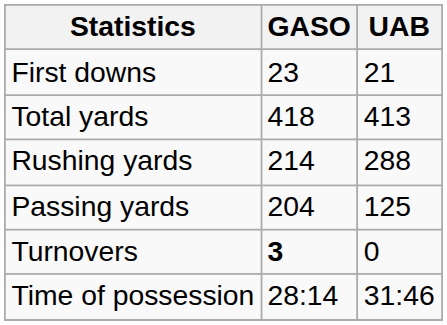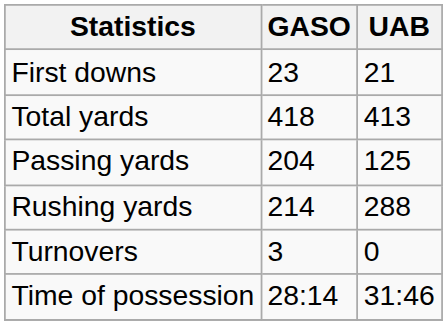rows swapped: (102, 161) <-> (100, 206)
(275, 251) bold -> (275, 251) normal
